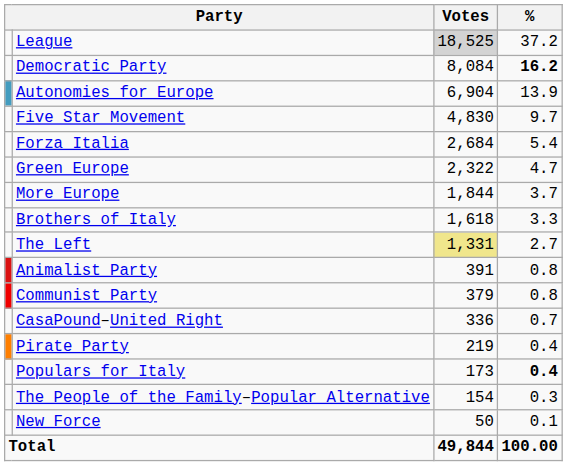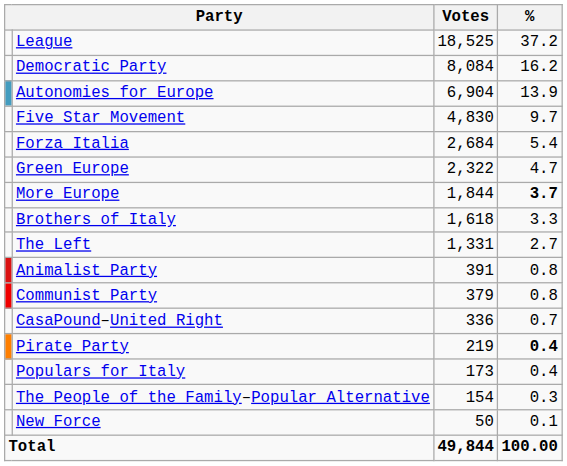(466, 43) lightgrey background -> (466, 43) no background
(539, 68) bold -> (539, 68) normal
(544, 195) normal -> (544, 195) bold
(470, 246) khaki background -> (470, 246) no background
(544, 347) normal -> (544, 347) bold
(544, 372) bold -> (544, 372) normal
